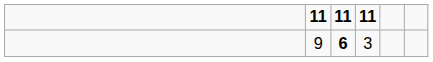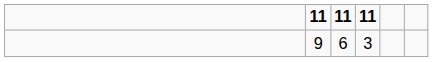(343, 43) bold -> (343, 43) normal
